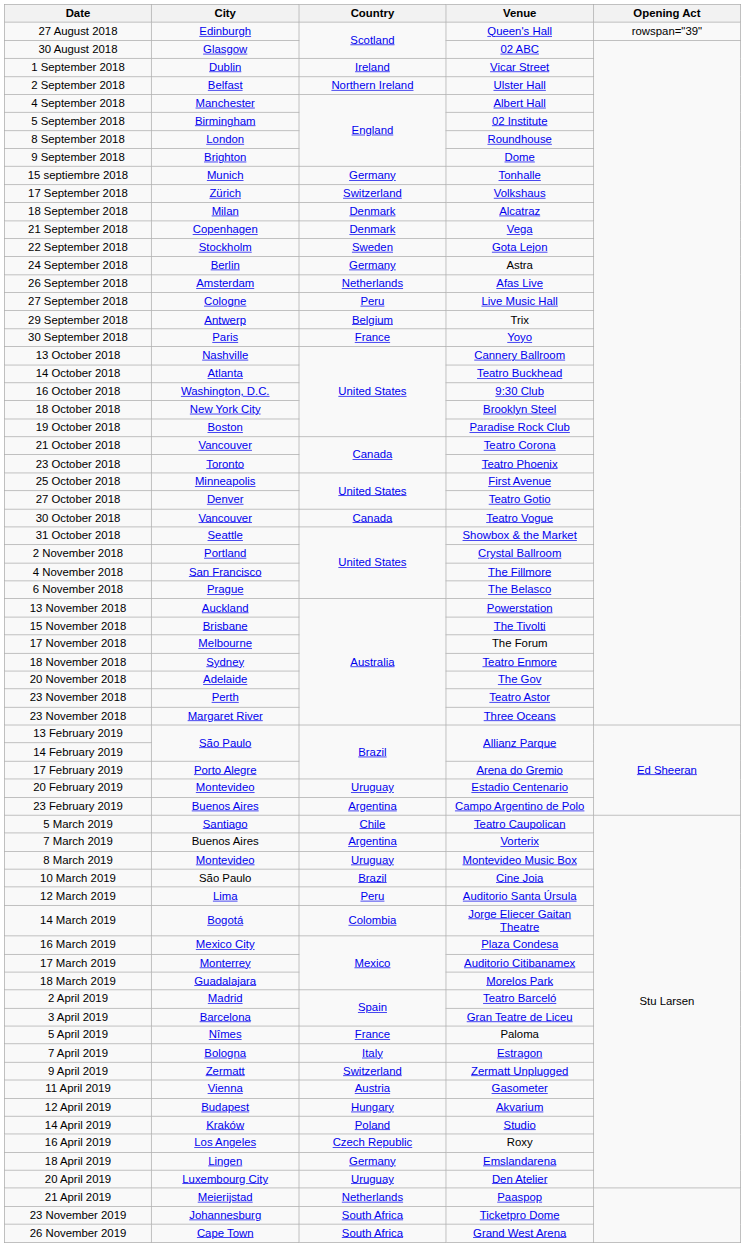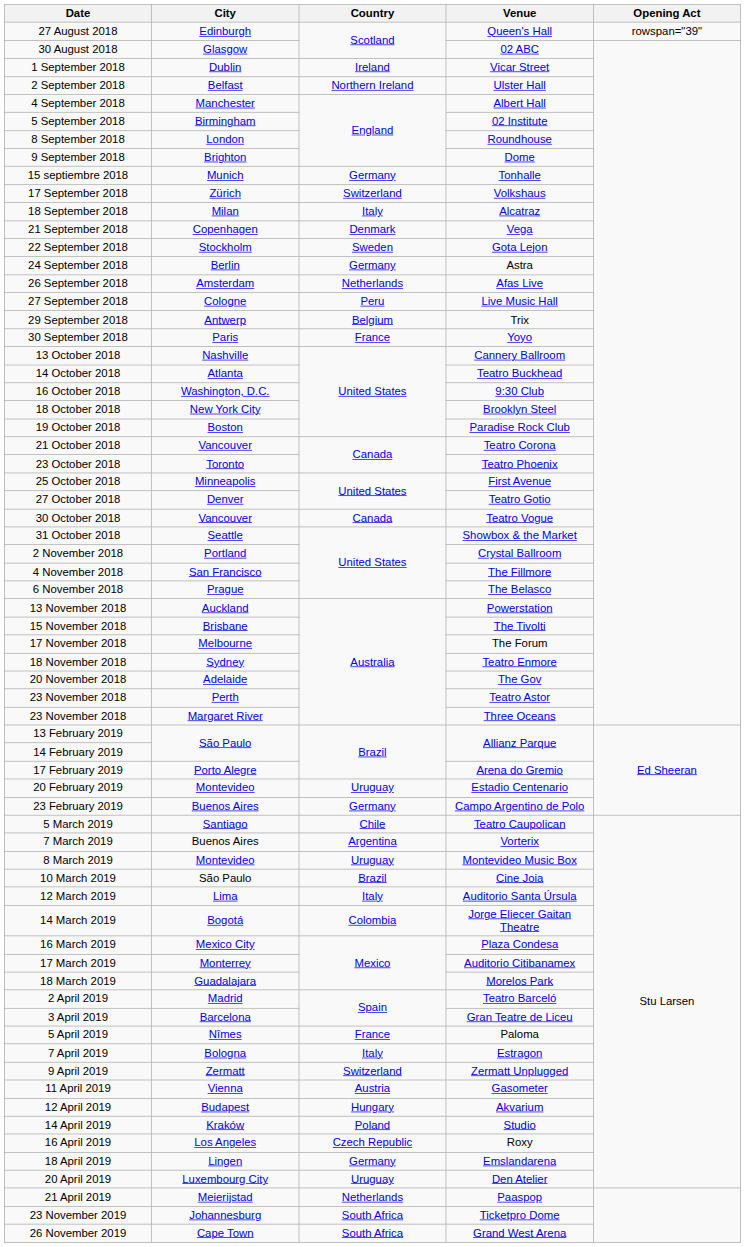(372, 211) Denmark -> (372, 211) Italy
(372, 806) Argentina -> (372, 806) Germany
(372, 896) Peru -> (372, 896) Italy
